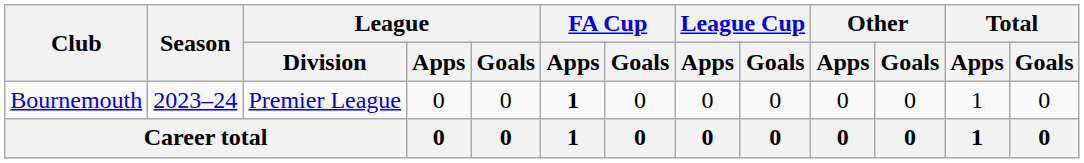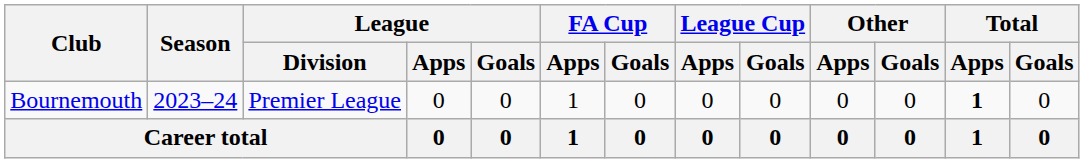(573, 99) bold -> (573, 99) normal
(977, 99) normal -> (977, 99) bold
